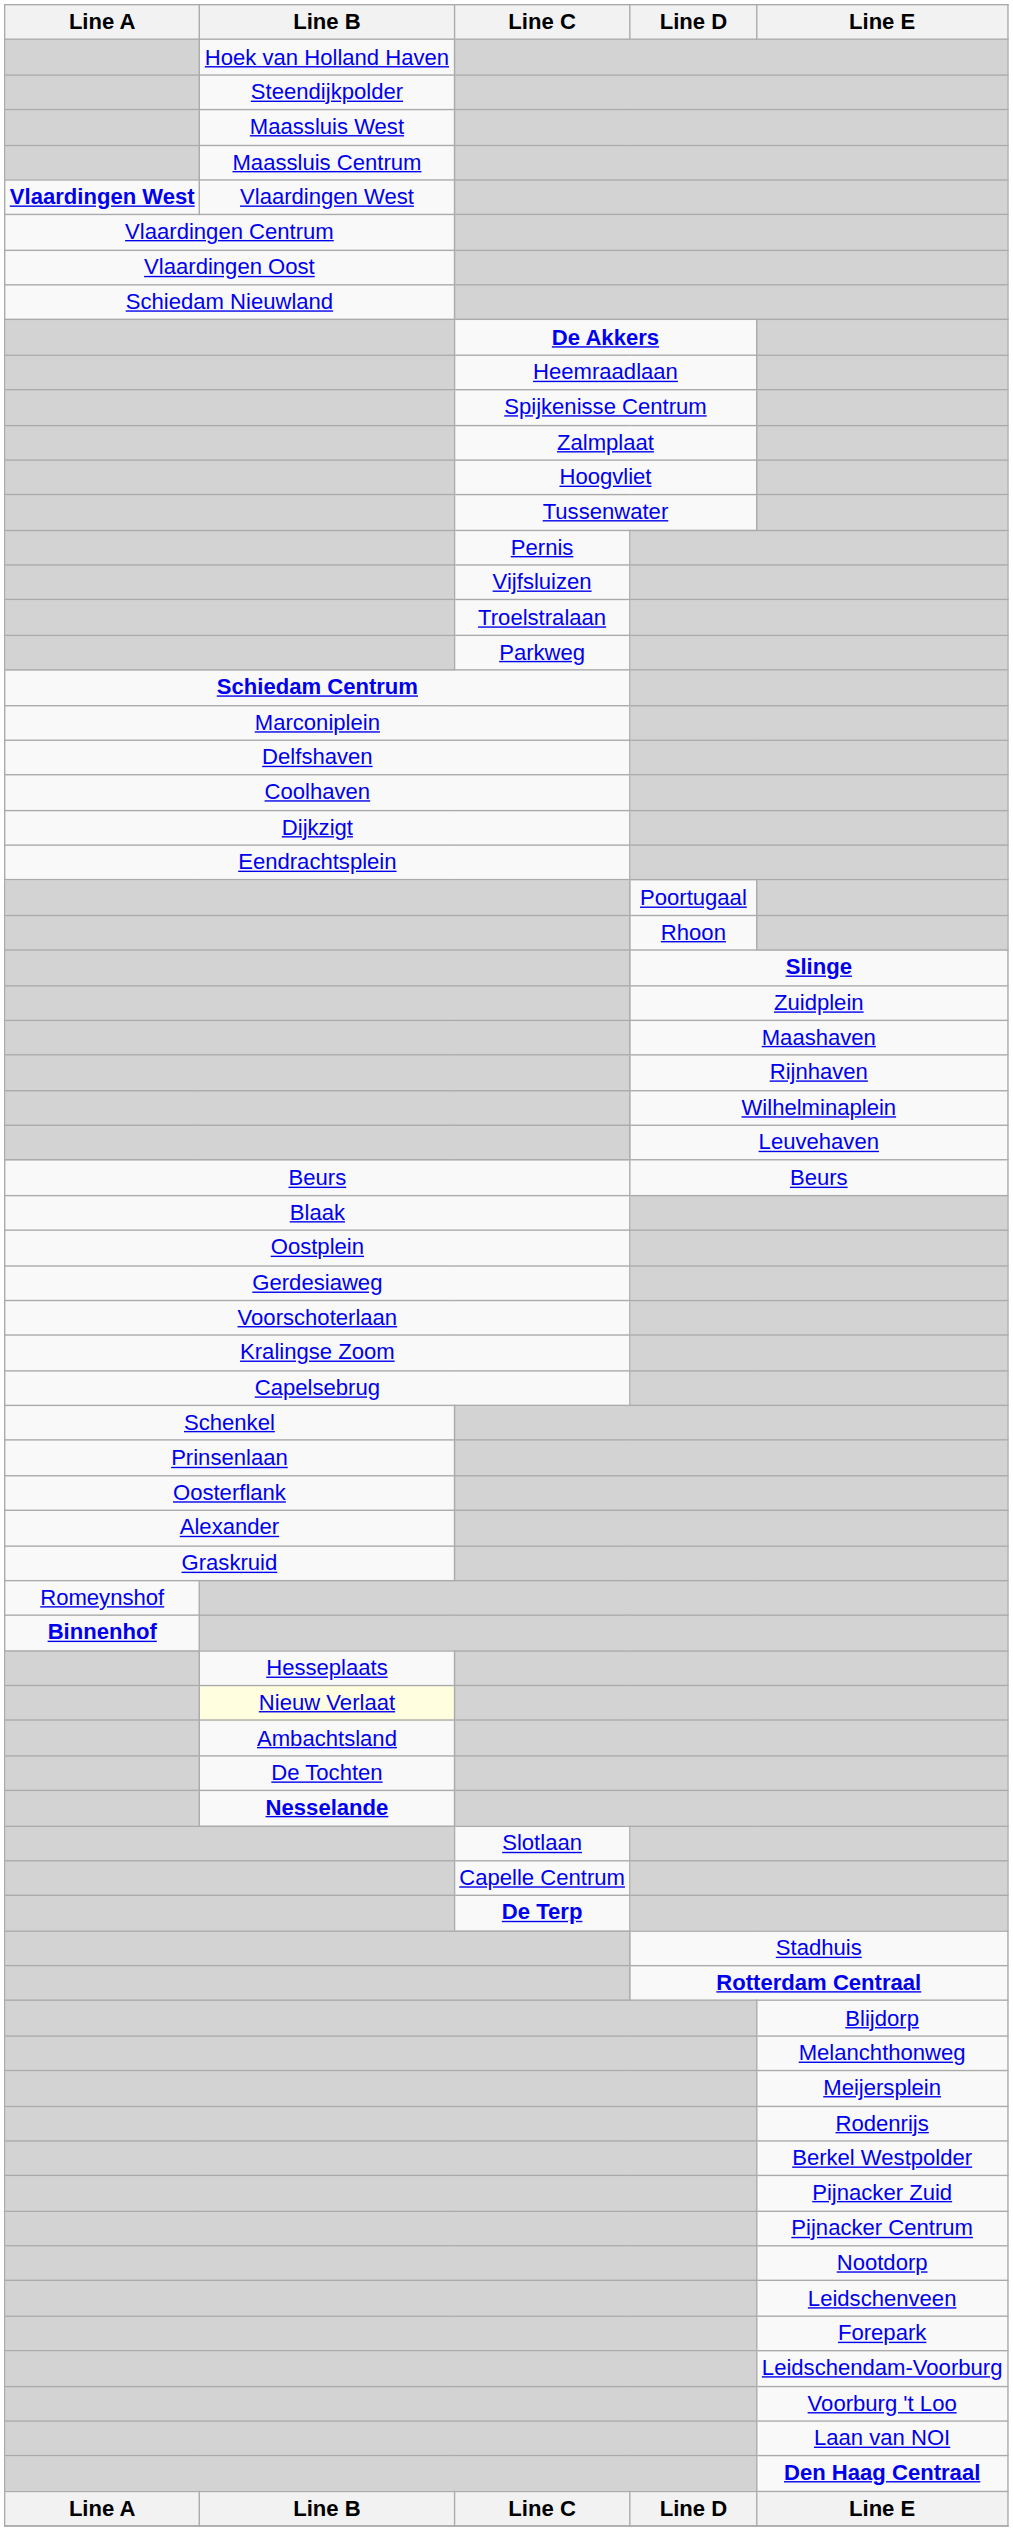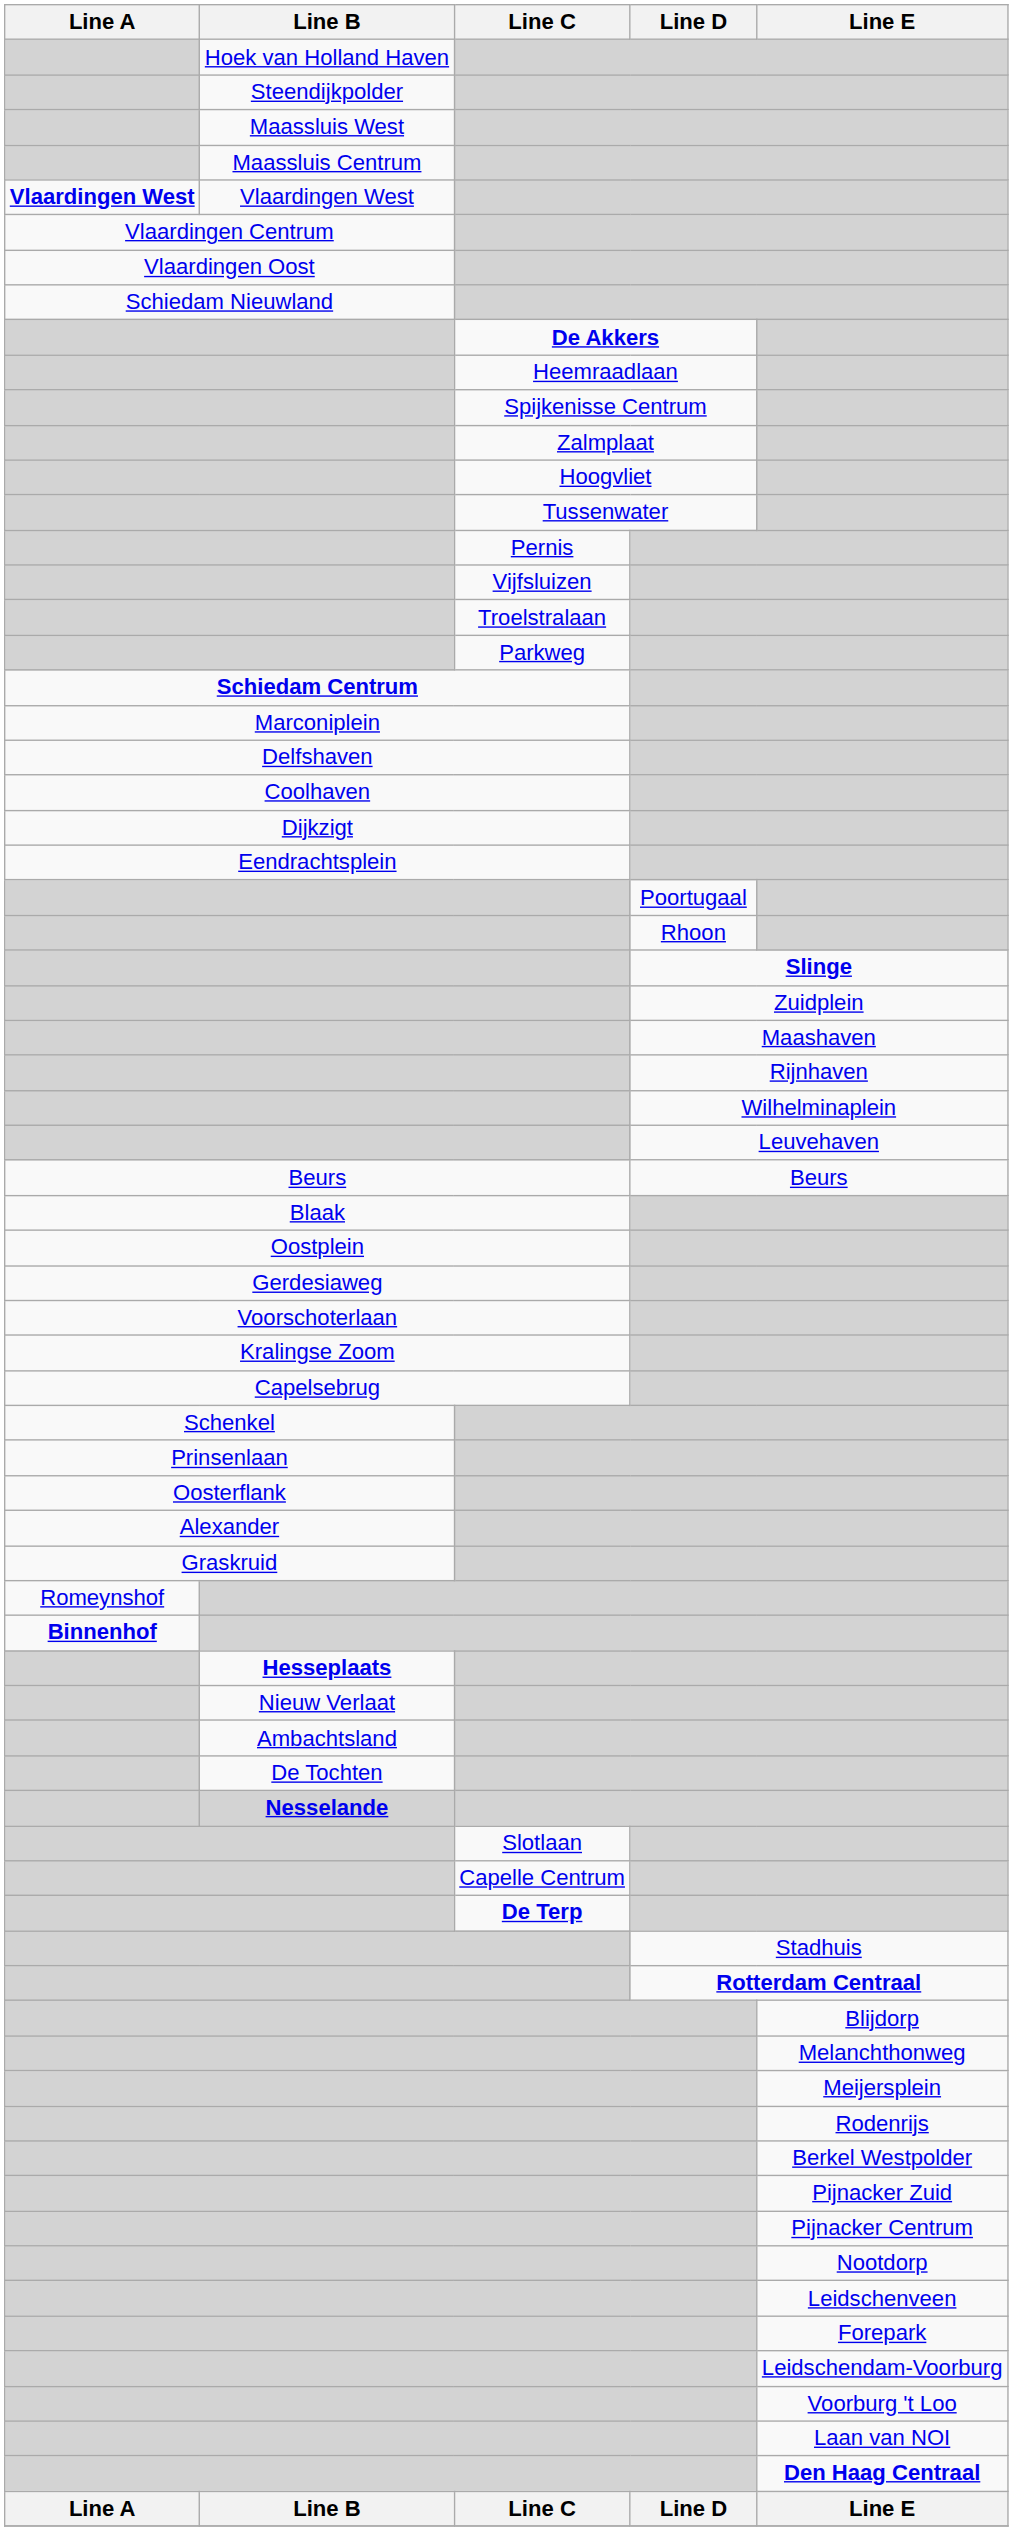(327, 1667) normal -> (327, 1667) bold
(327, 1702) lightyellow background -> (327, 1702) no background
(327, 1807) no background -> (327, 1807) lightgrey background
